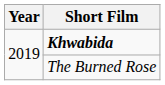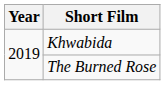(80, 42) bold -> (80, 42) normal
